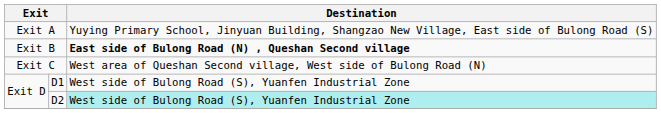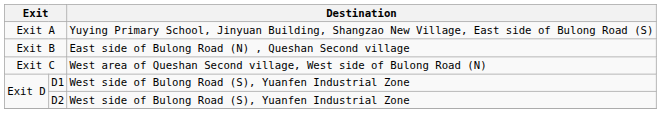(240, 48) bold -> (240, 48) normal
(240, 100) paleturquoise background -> (240, 100) no background
